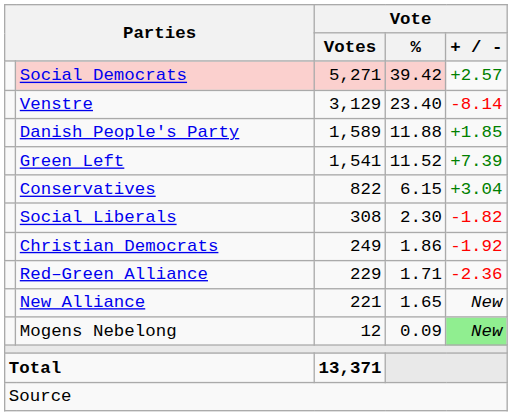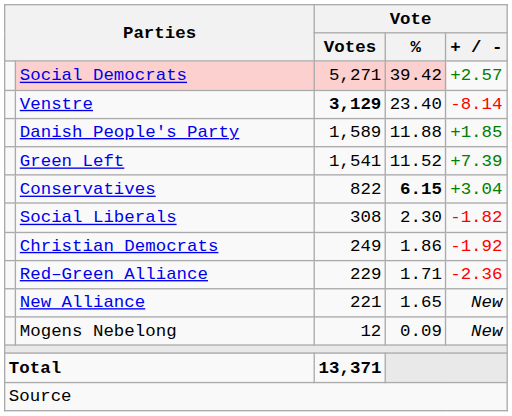(355, 104) normal -> (355, 104) bold
(421, 189) normal -> (421, 189) bold
(487, 331) lightgreen background -> (487, 331) no background
